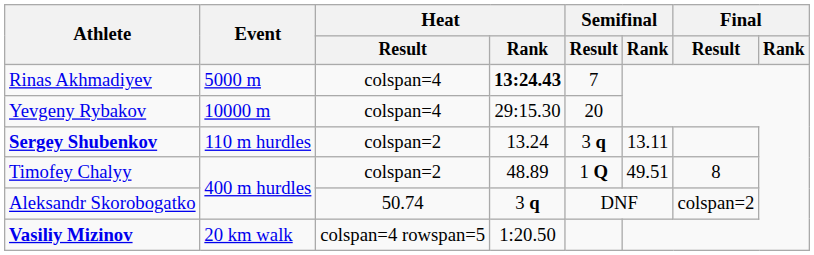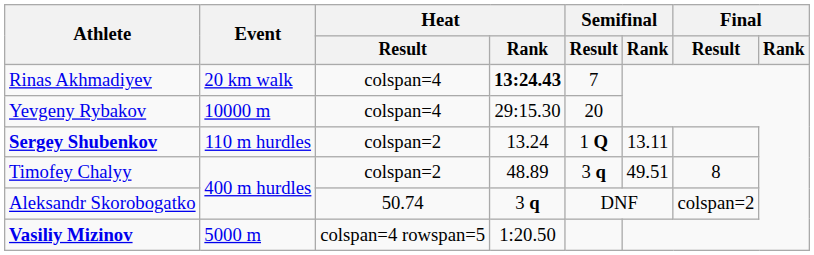(233, 80) 5000 m -> (249, 80) 20 km walk
(594, 142) 3 q -> (594, 142) 1 Q
(594, 173) 1 Q -> (594, 173) 3 q
(249, 234) 20 km walk -> (233, 234) 5000 m
